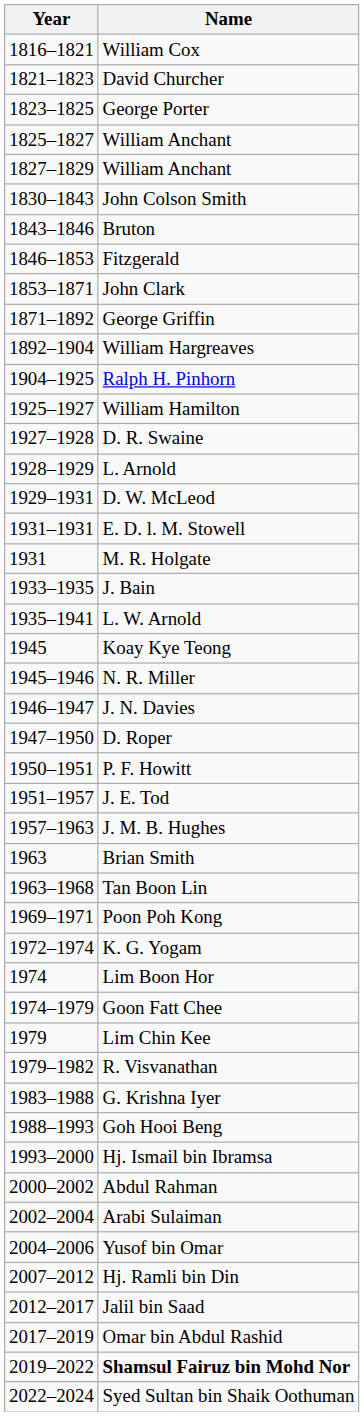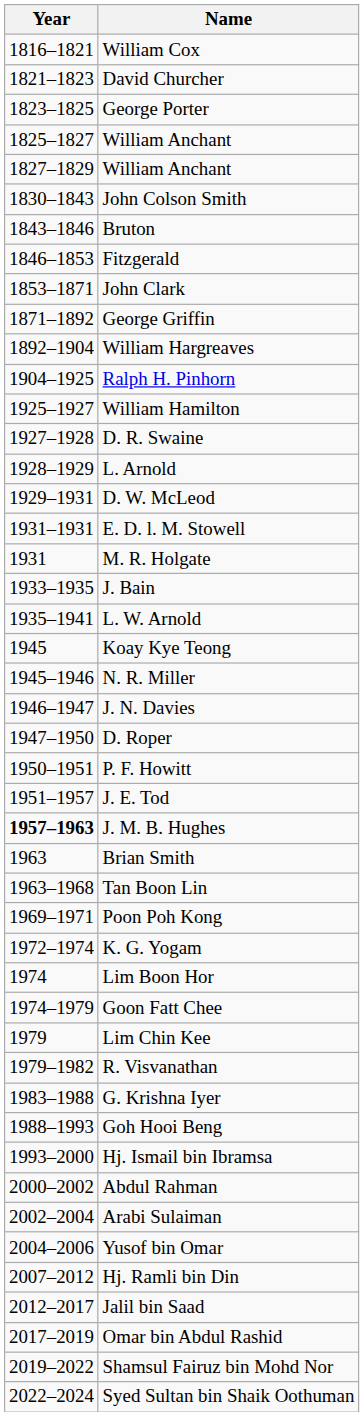(51, 827) normal -> (51, 827) bold
(226, 1366) bold -> (218, 1366) normal
